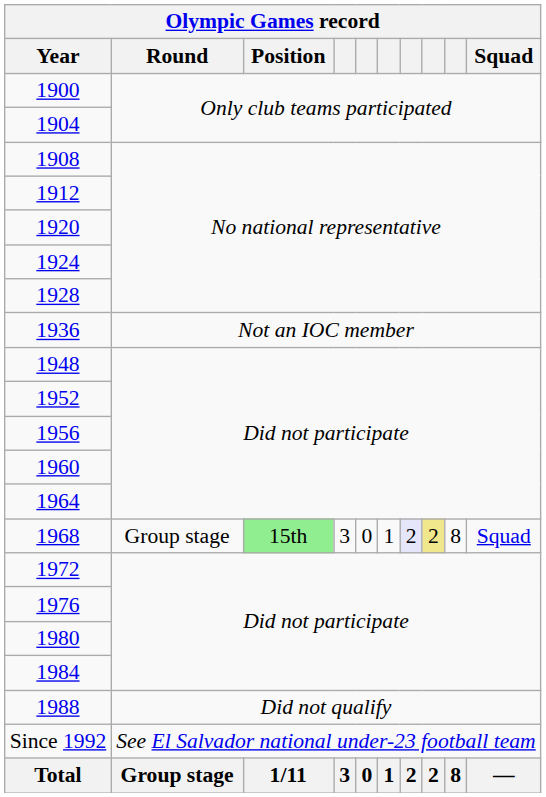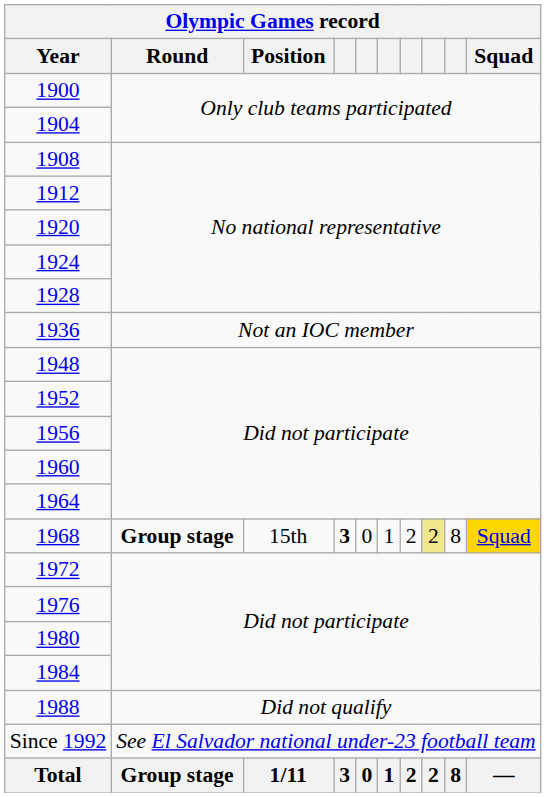(177, 535) normal -> (177, 535) bold
(288, 535) lightgreen background -> (288, 535) no background
(345, 535) normal -> (345, 535) bold
(411, 535) lavender background -> (411, 535) no background
(504, 535) no background -> (504, 535) gold background
